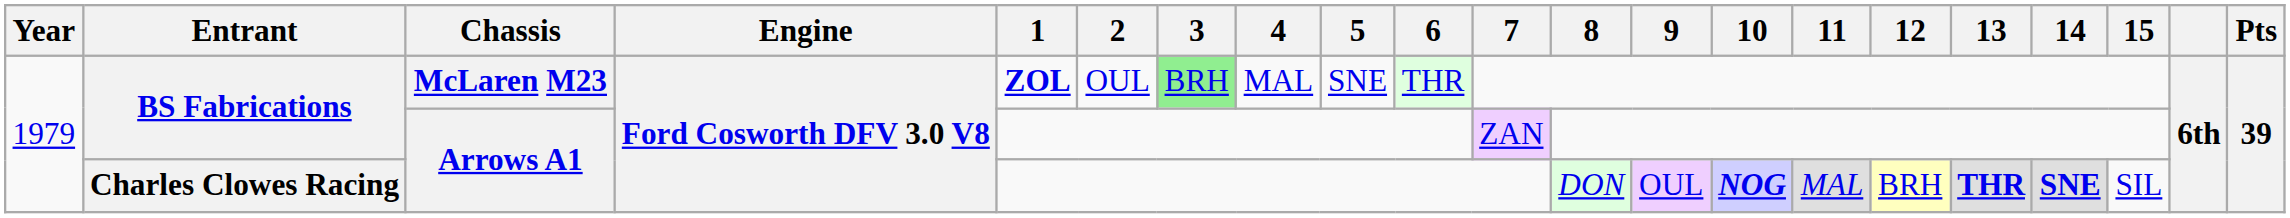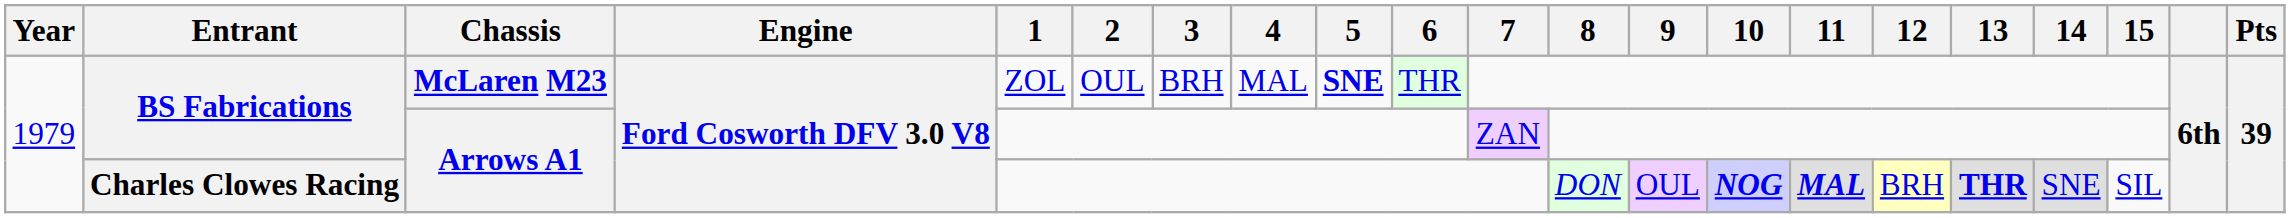(1038, 81) bold -> (1035, 81) normal
(1197, 81) lightgreen background -> (1191, 81) no background
(1358, 81) normal -> (1353, 81) bold
(1832, 184) normal -> (1831, 184) bold
(2070, 184) bold -> (2071, 184) normal
